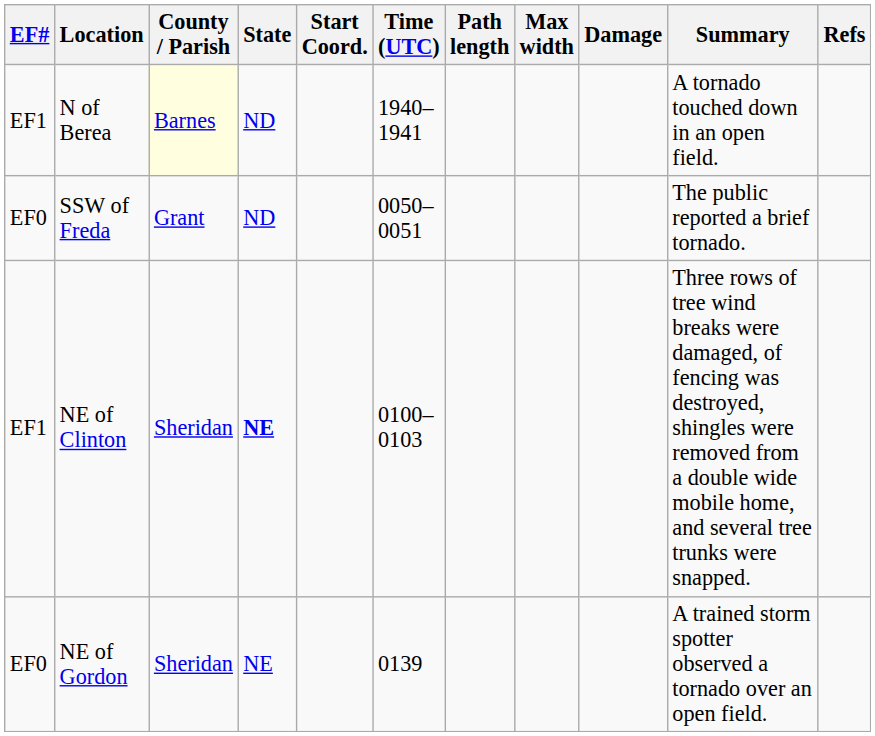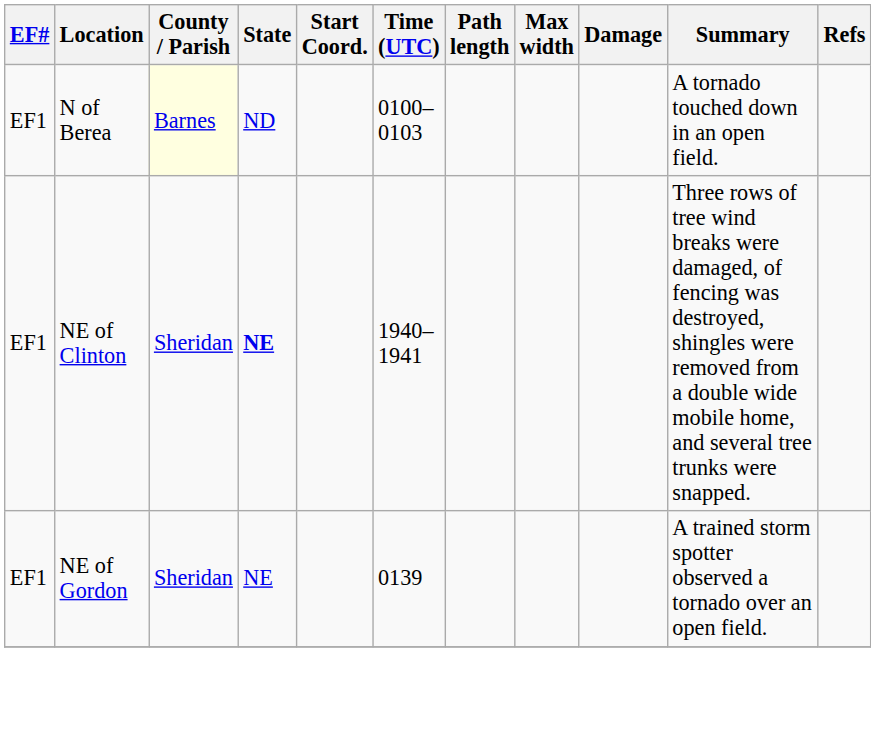(406, 119) 1940–1941 -> (406, 119) 0100–0103
- row: (94, 217)
(406, 428) 0100–0103 -> (406, 342) 1940–1941
(28, 663) EF0 -> (28, 578) EF1
